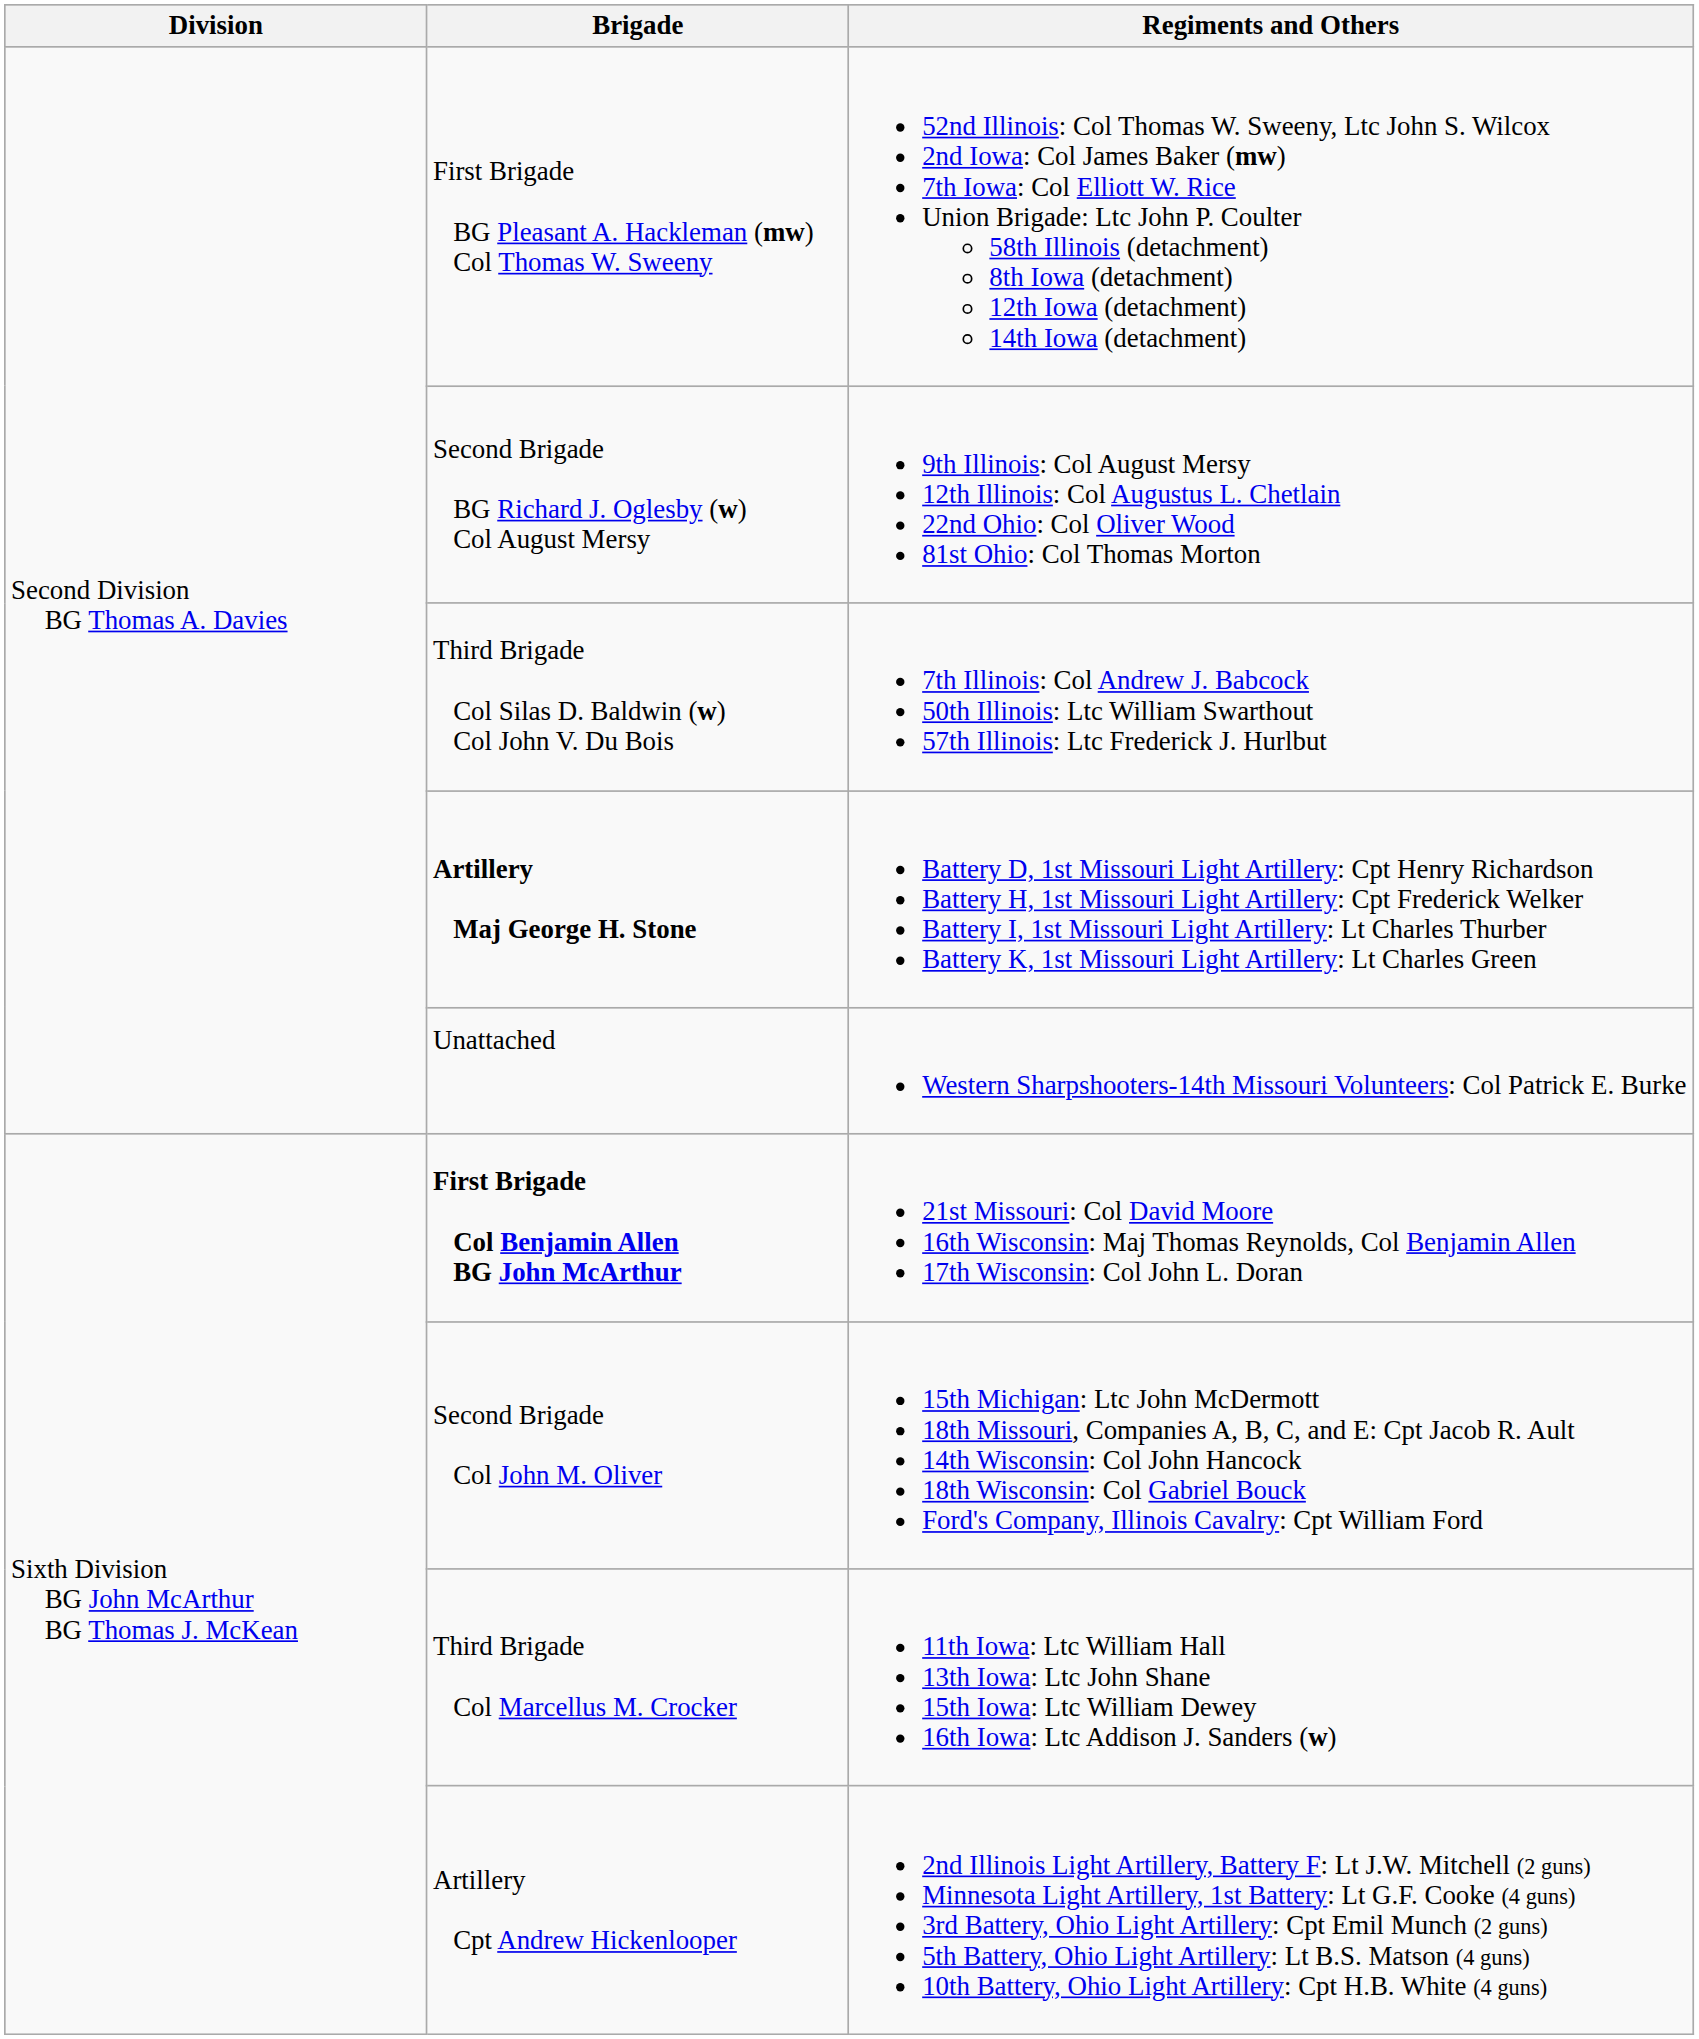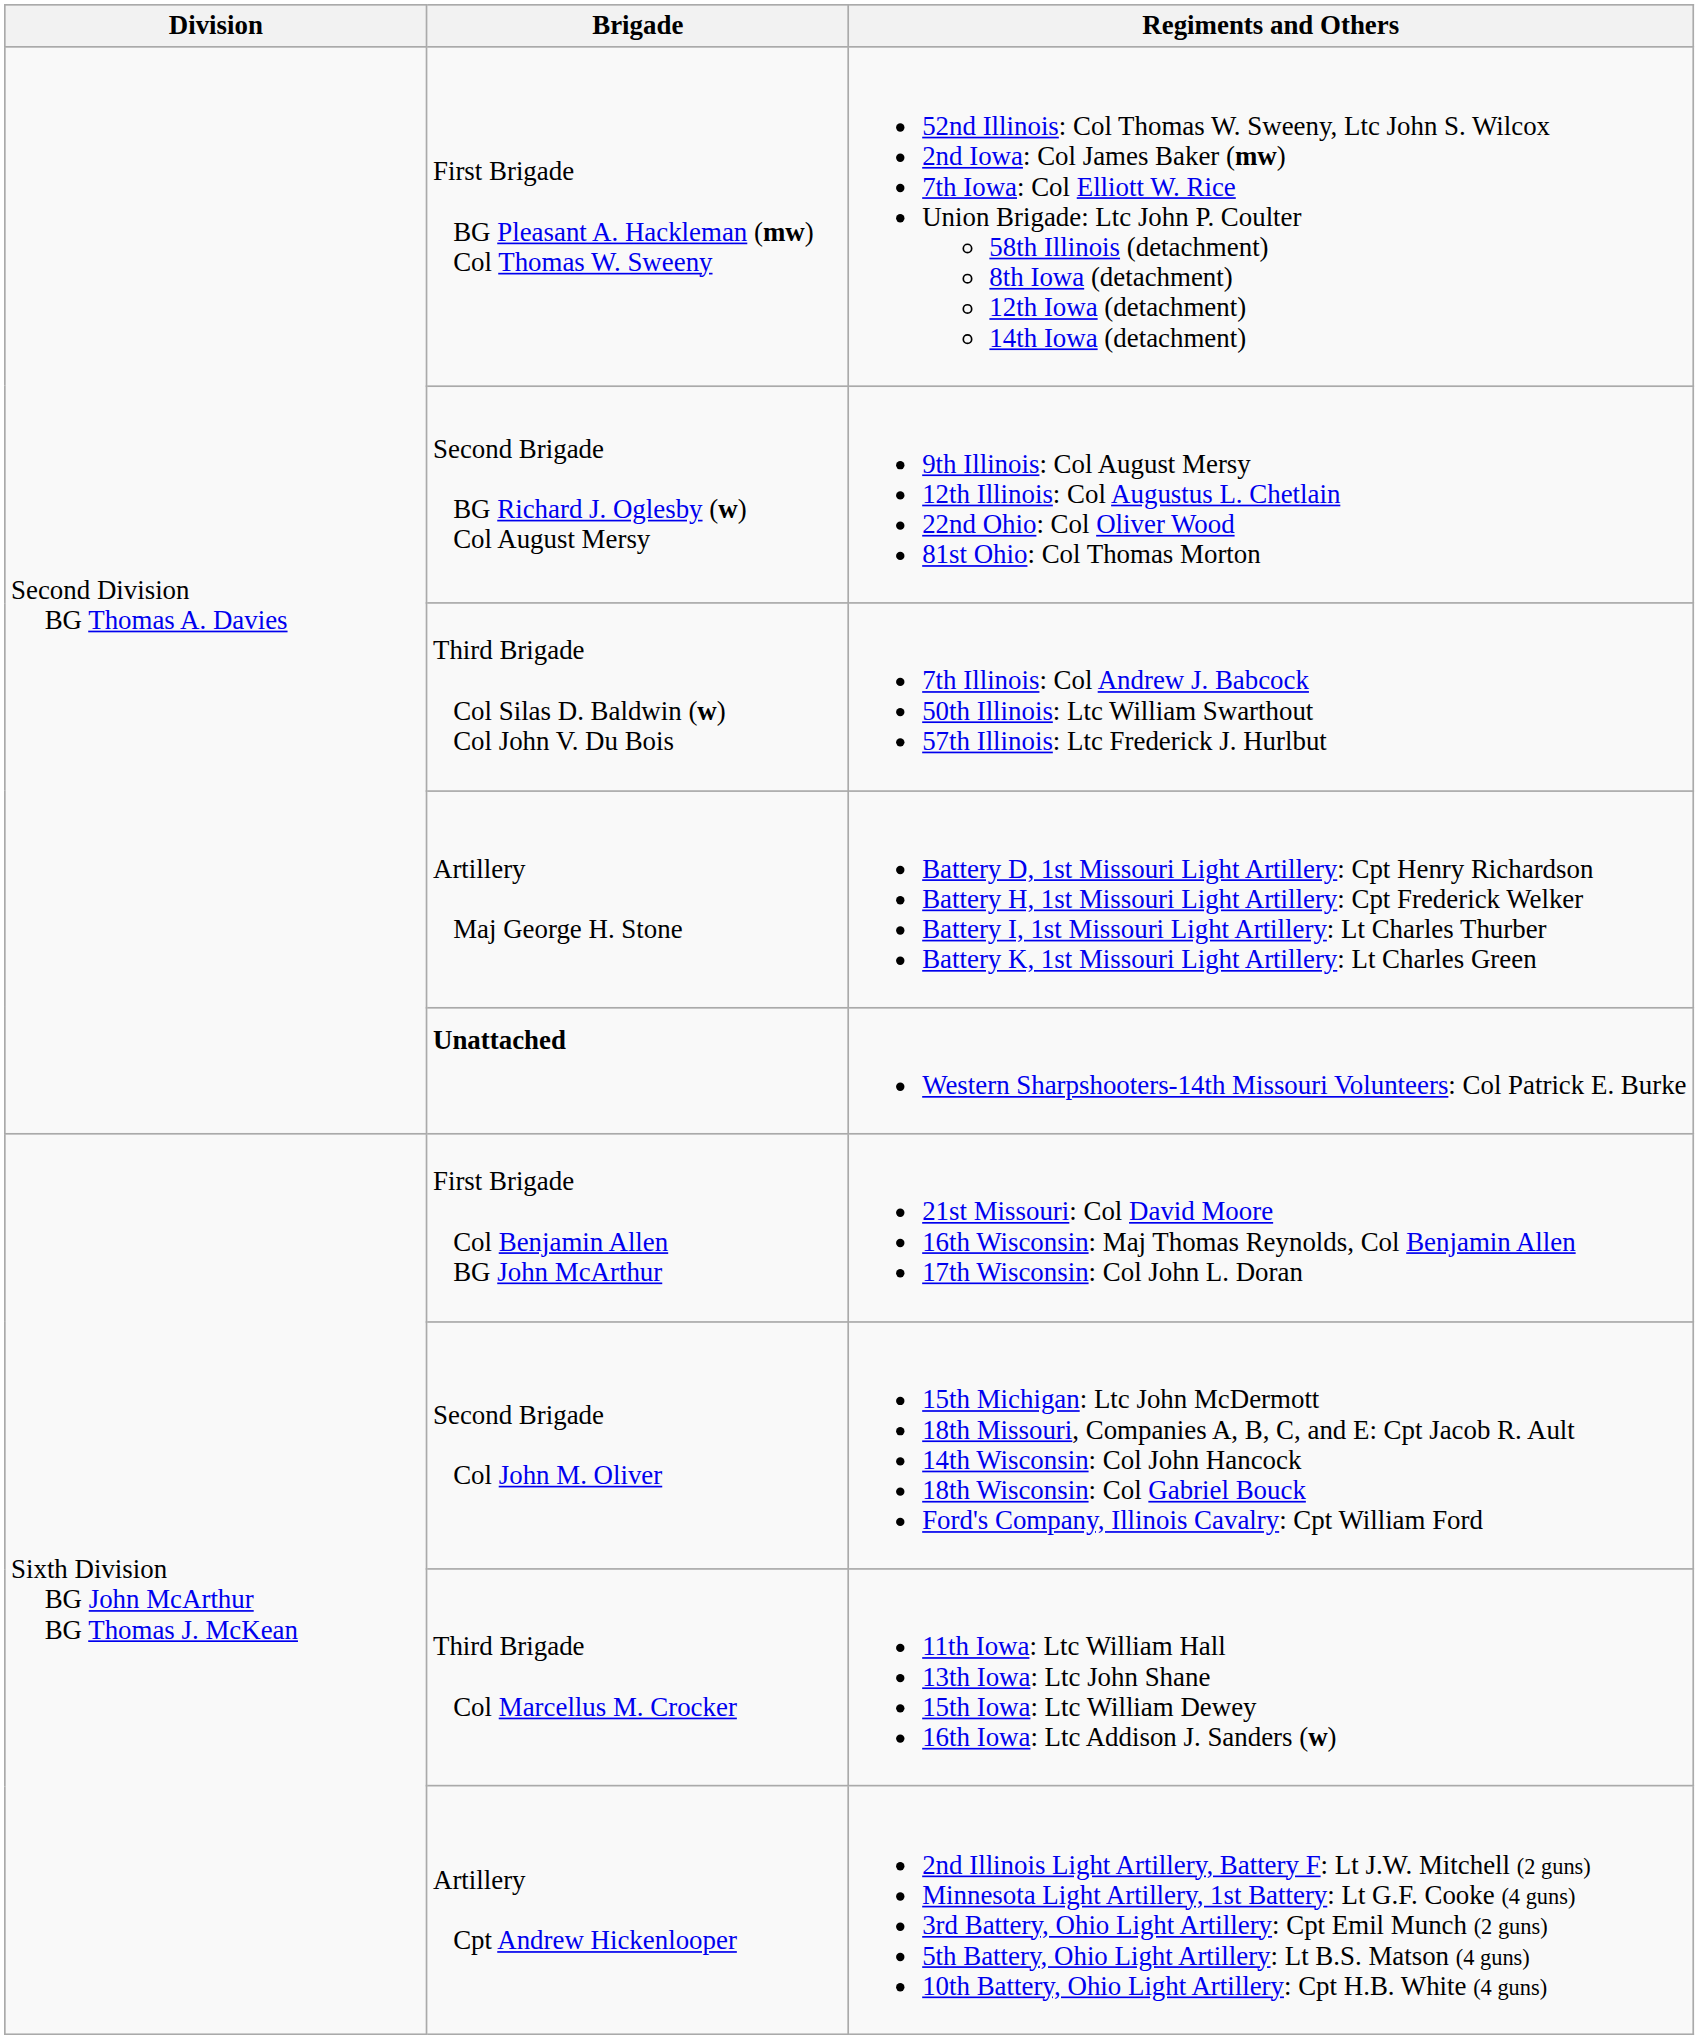(565, 898) bold -> (558, 898) normal
(494, 1070) normal -> (499, 1070) bold
(557, 1227) bold -> (551, 1227) normal
